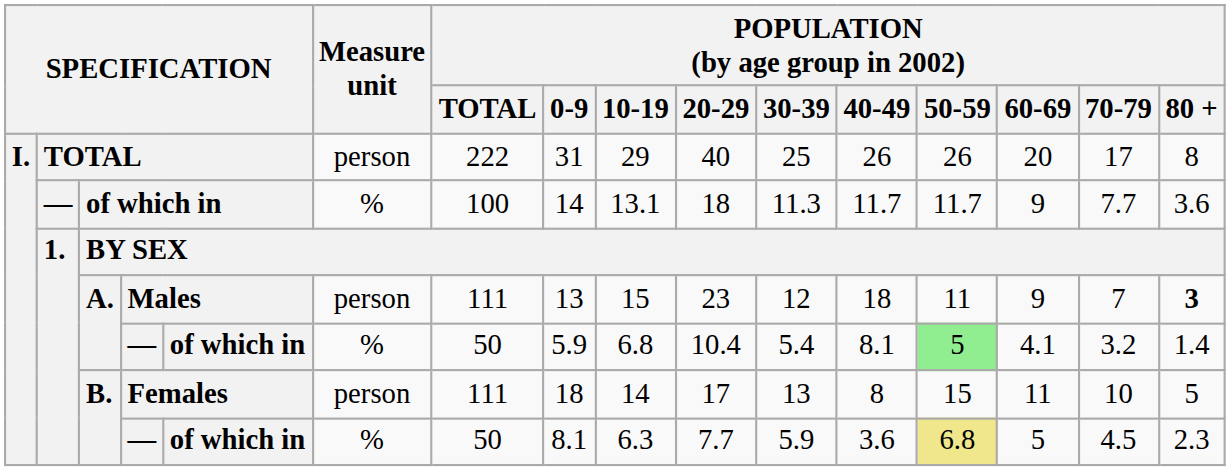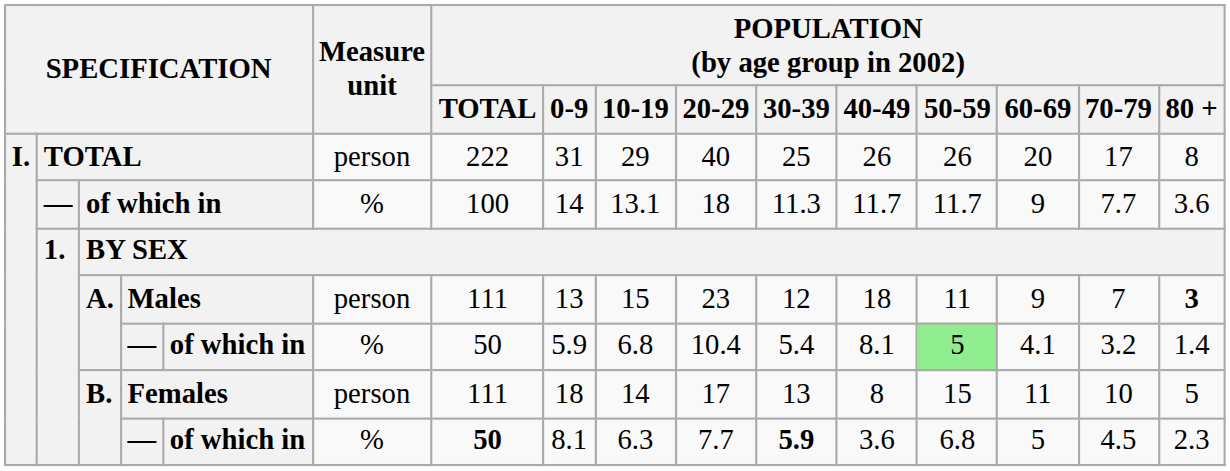(488, 440) normal -> (488, 440) bold
(796, 440) normal -> (796, 440) bold
(957, 440) khaki background -> (957, 440) no background
